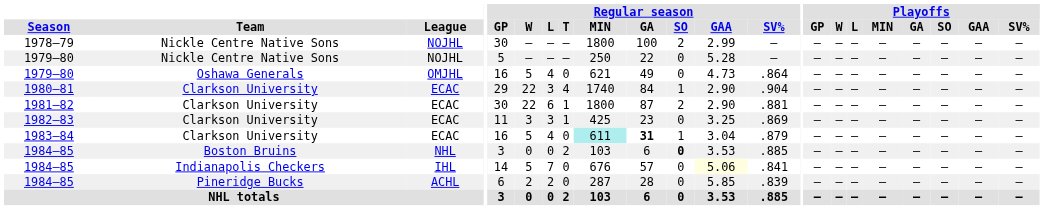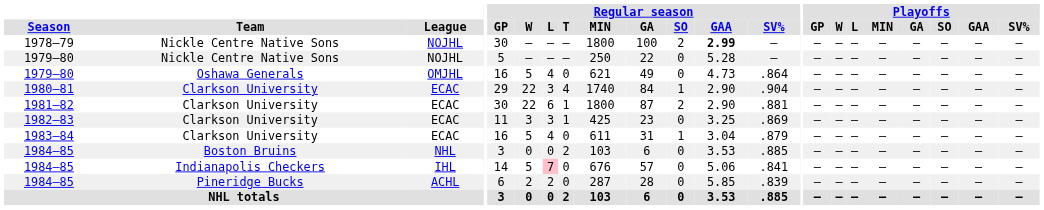(721, 43) normal -> (721, 43) bold
(600, 135) paleturquoise background -> (600, 135) no background
(647, 135) bold -> (647, 135) normal
(681, 151) bold -> (681, 151) normal
(551, 166) no background -> (551, 166) pink background
(721, 166) lightyellow background -> (721, 166) no background
